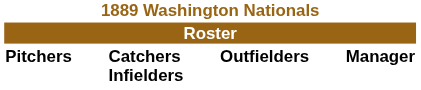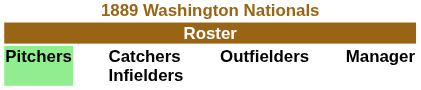(39, 56) no background -> (39, 56) lightgreen background
